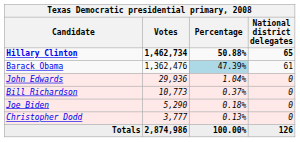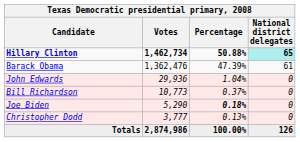(288, 54) no background -> (288, 54) paleturquoise background
(232, 67) lightblue background -> (232, 67) no background
(234, 106) normal -> (234, 106) bold
